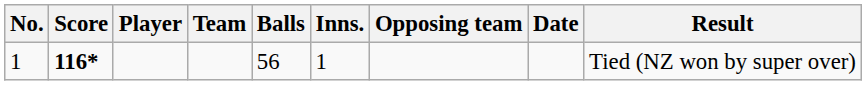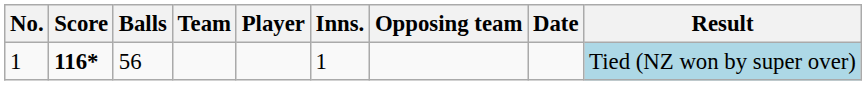columns swapped: (150, 23) <-> (281, 23)
(723, 61) no background -> (723, 61) lightblue background
